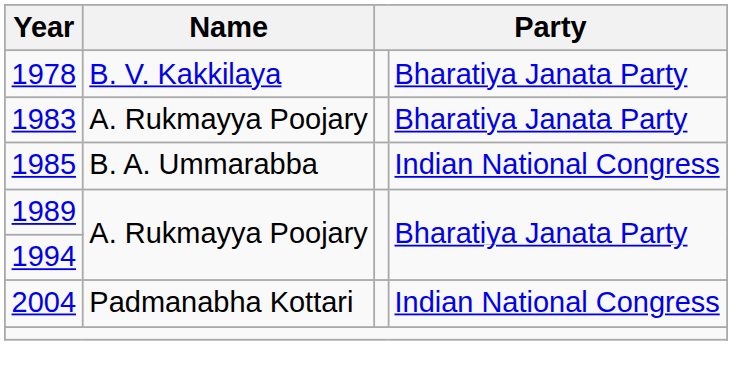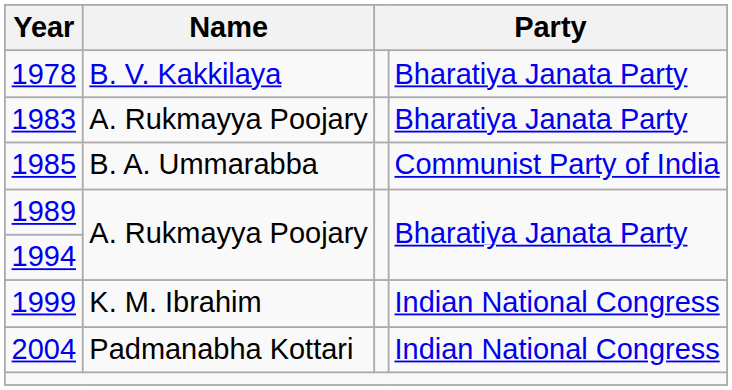(557, 165) Indian National Congress -> (557, 165) Communist Party of India
+ row: (44, 303)
